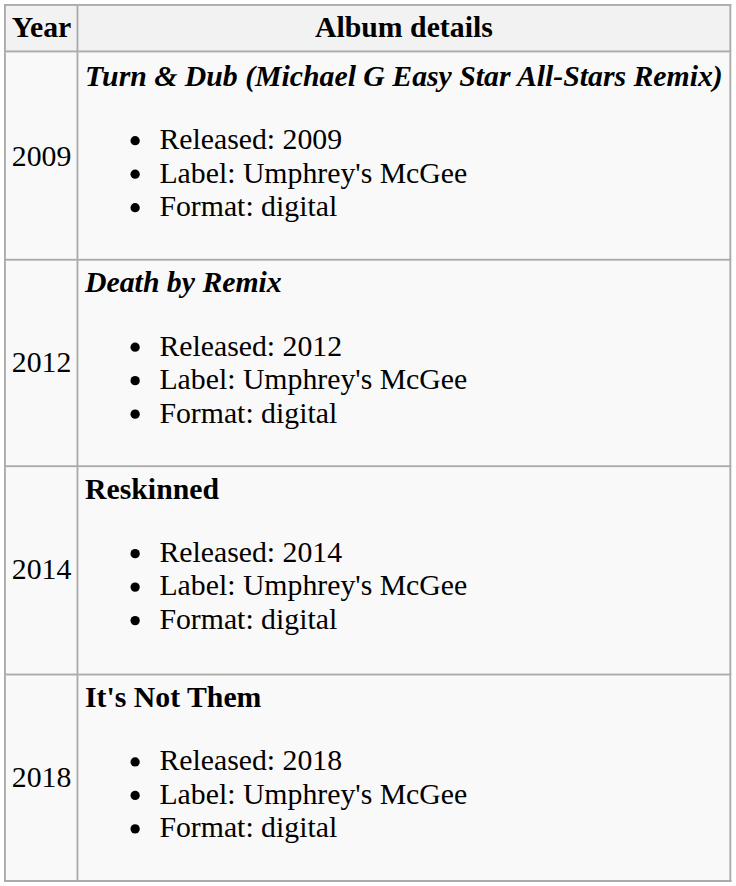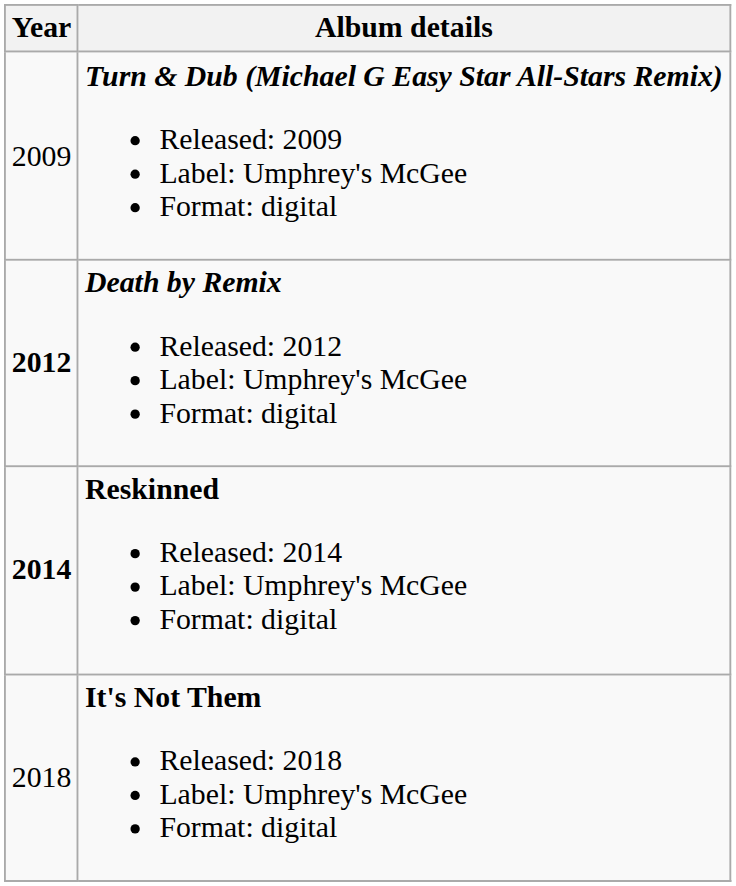(42, 362) normal -> (42, 362) bold
(42, 569) normal -> (42, 569) bold
